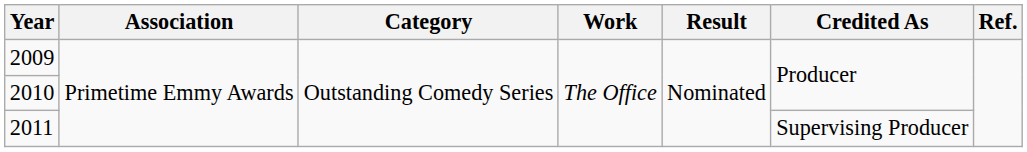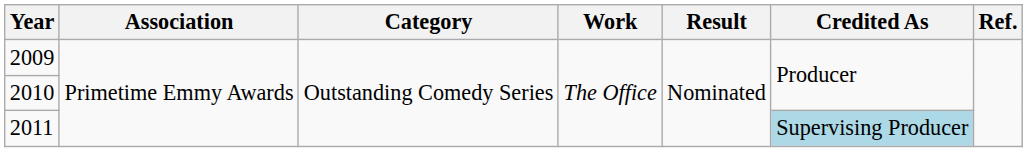(872, 127) no background -> (872, 127) lightblue background
